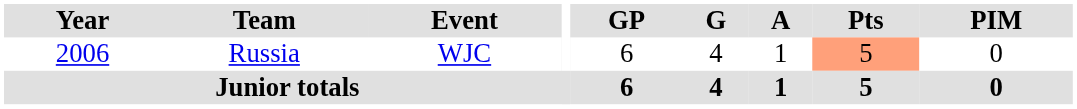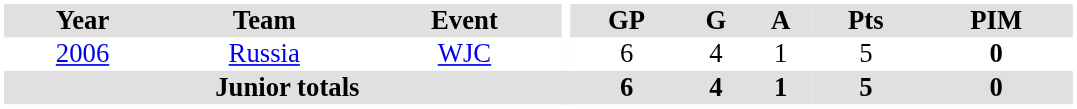(866, 53) lightsalmon background -> (866, 53) no background
(996, 53) normal -> (996, 53) bold
